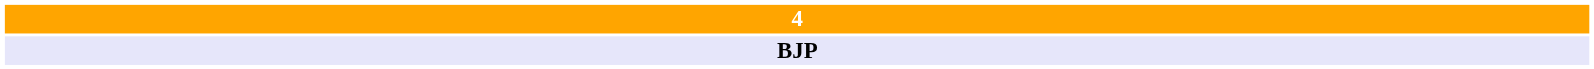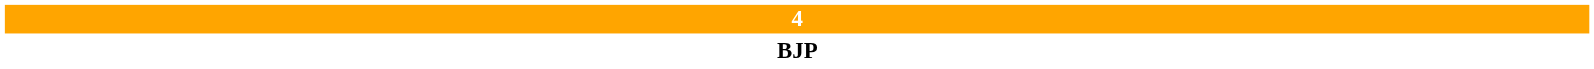(797, 50) lavender background -> (797, 50) no background
